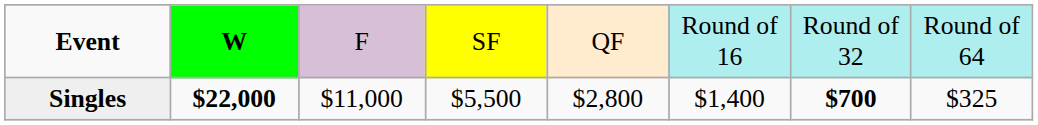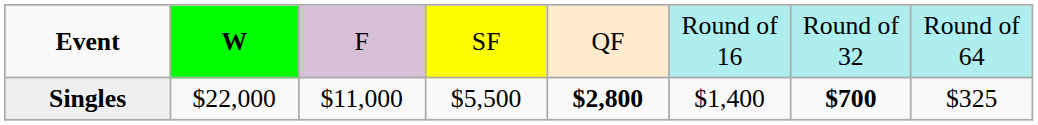(234, 98) bold -> (234, 98) normal
(608, 98) normal -> (608, 98) bold
